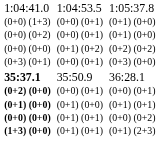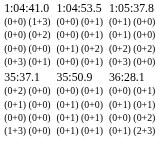(27, 104) bold -> (27, 104) normal
